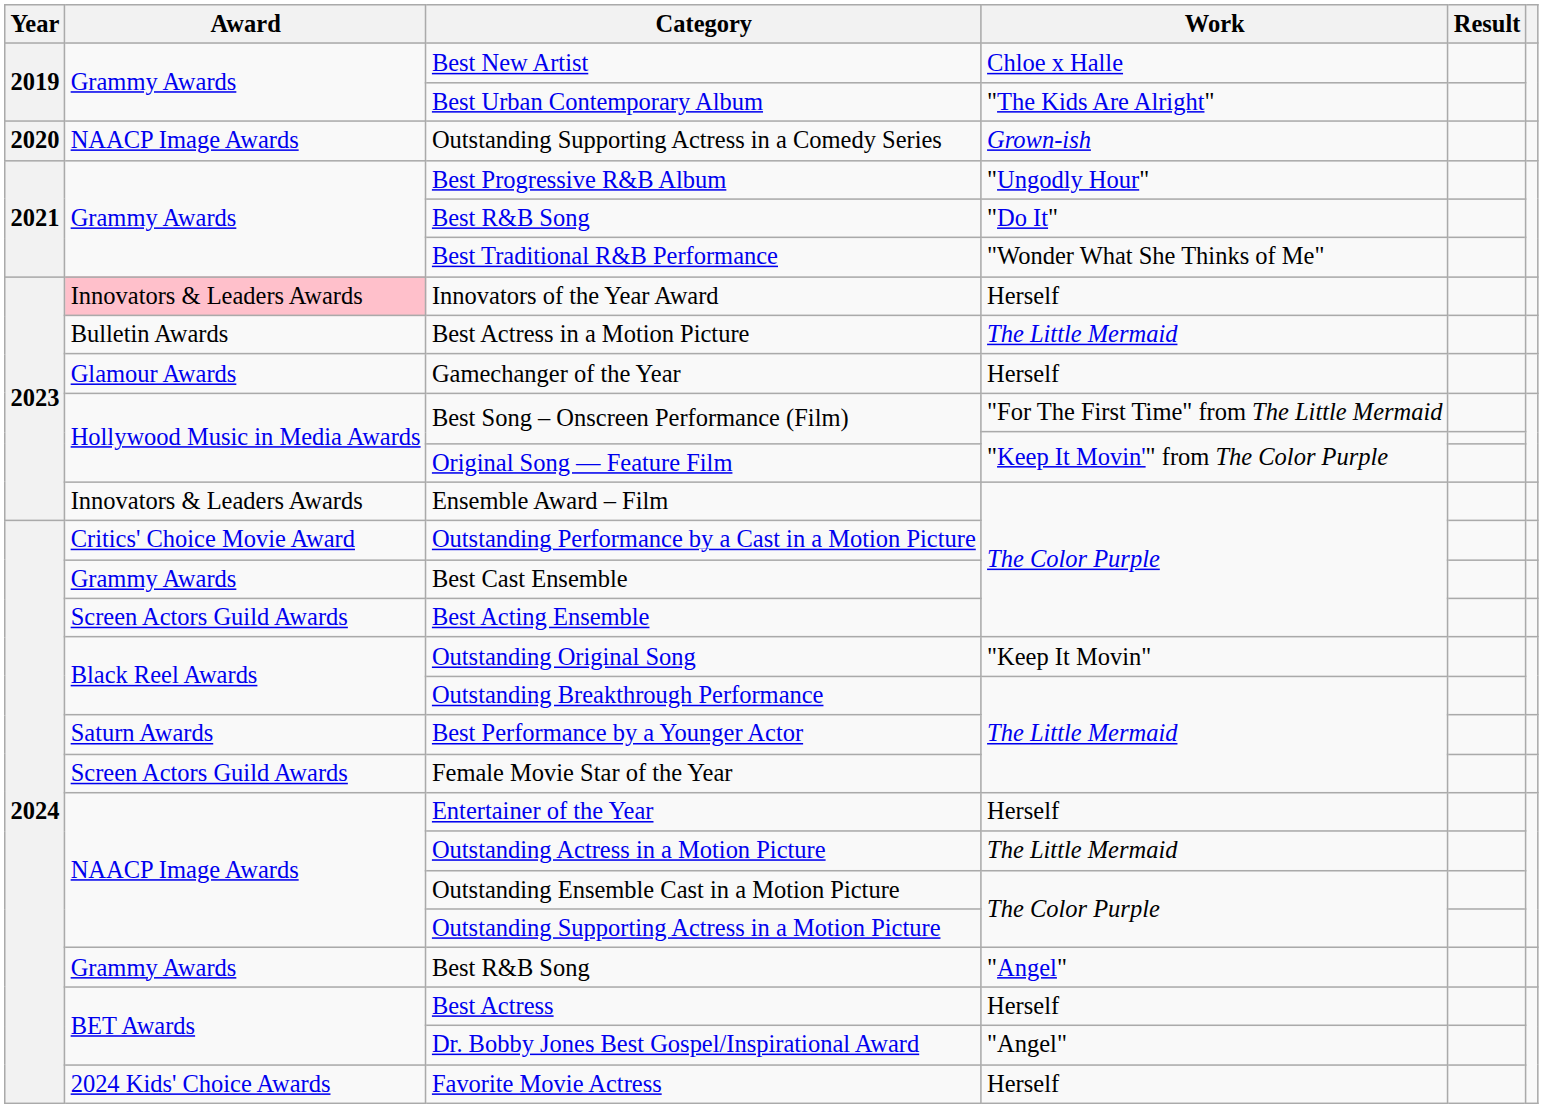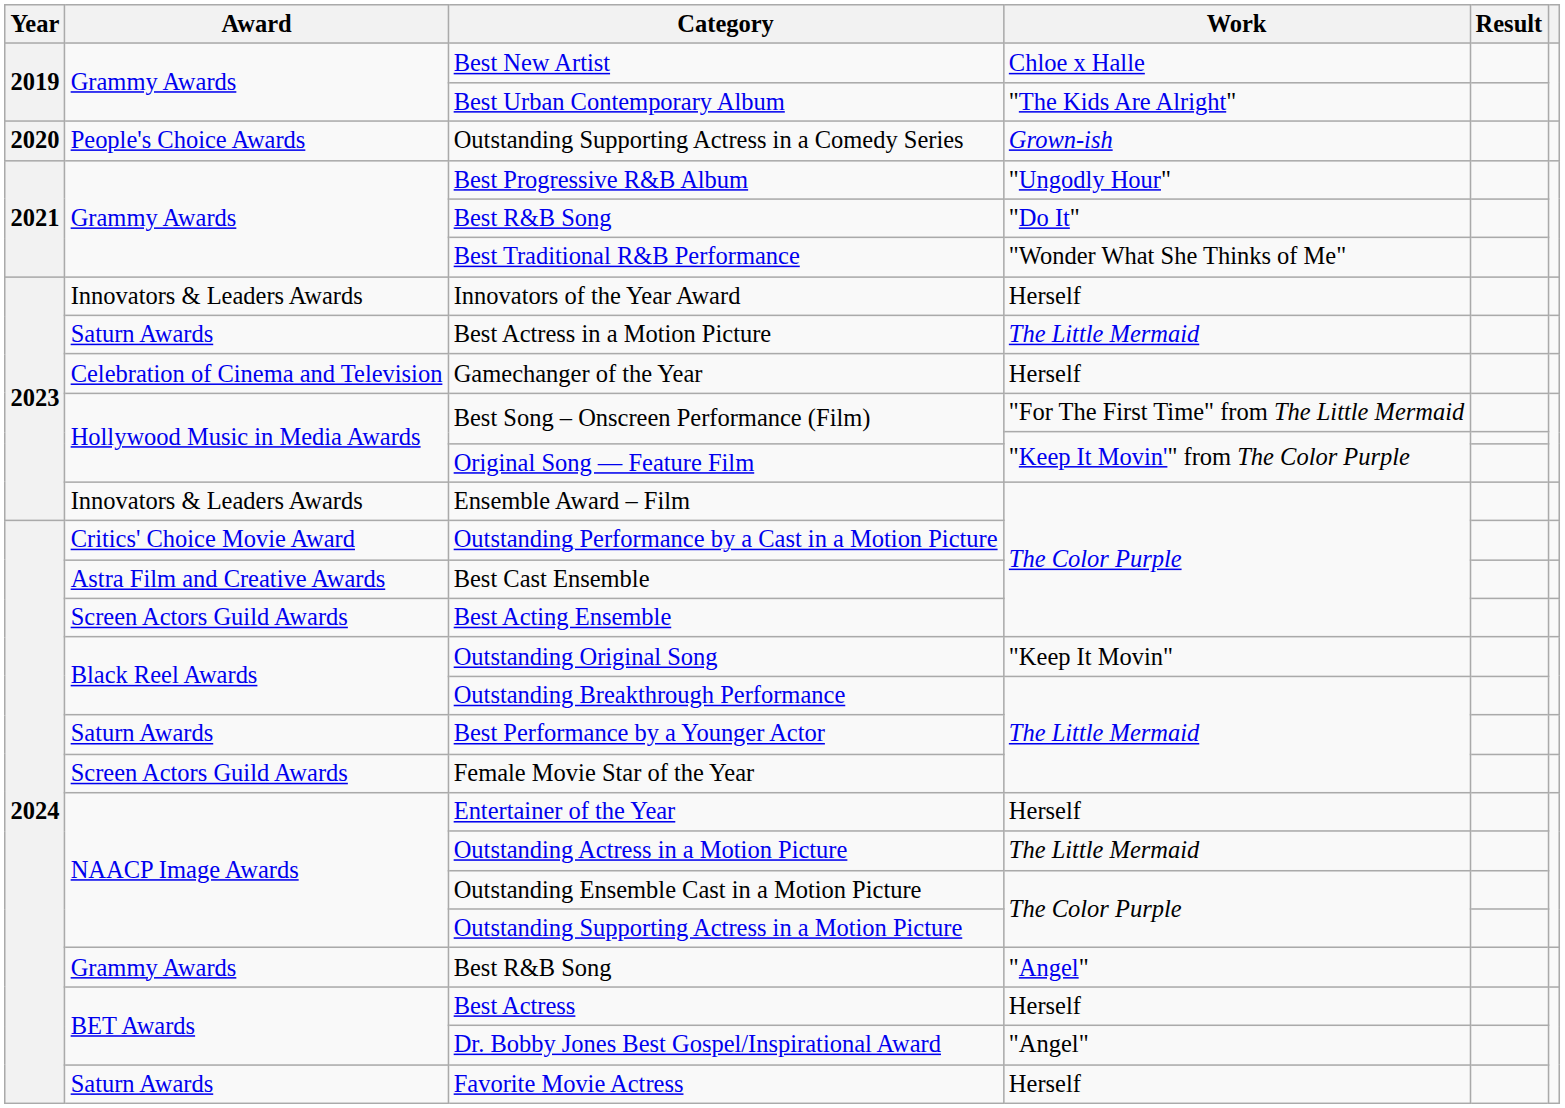(185, 140) NAACP Image Awards -> (188, 140) People's Choice Awards
(217, 295) pink background -> (217, 295) no background
(149, 334) Bulletin Awards -> (142, 334) Saturn Awards
(153, 373) Glamour Awards -> (257, 373) Celebration of Cinema and Television
(153, 578) Grammy Awards -> (228, 578) Astra Film and Creative Awards
(201, 1083) 2024 Kids' Choice Awards -> (142, 1083) Saturn Awards
